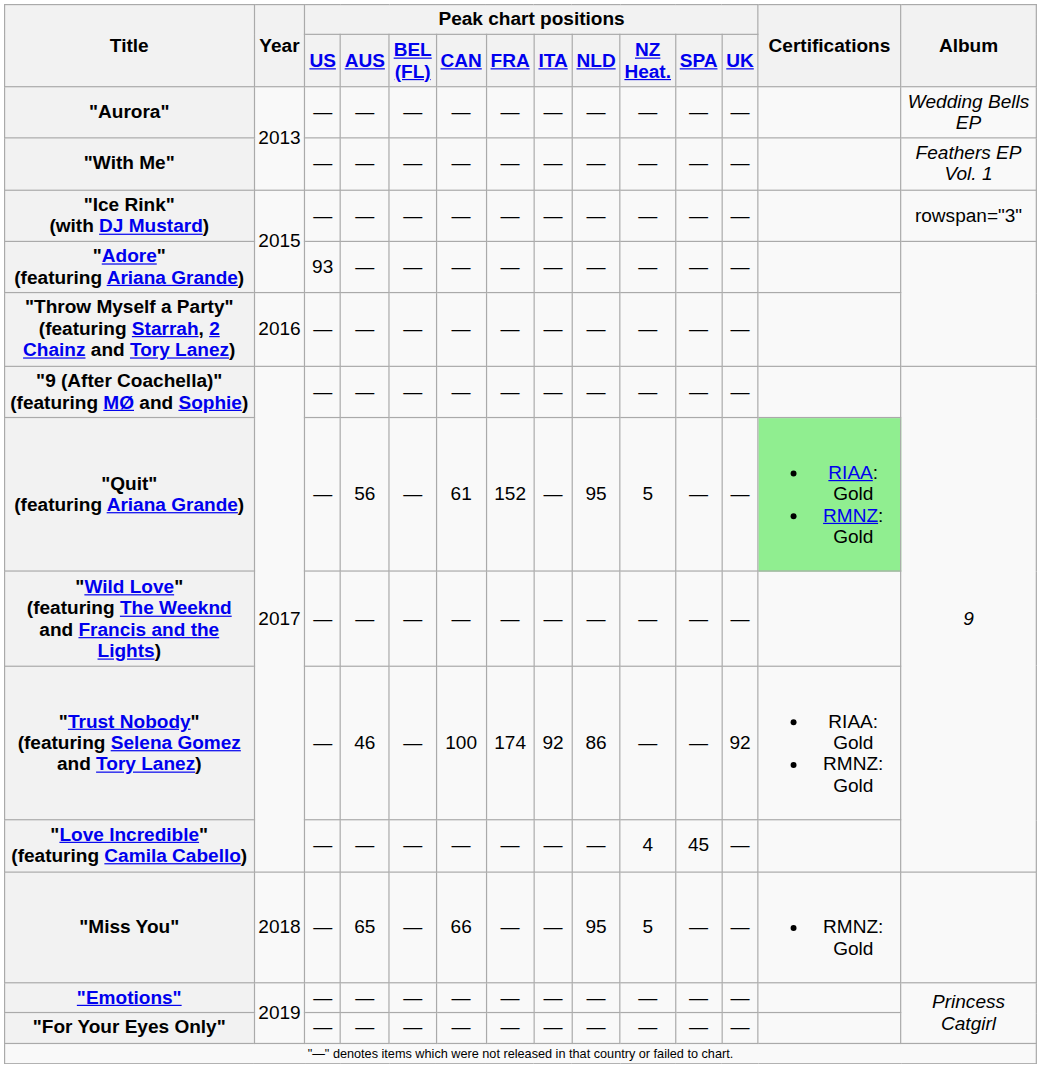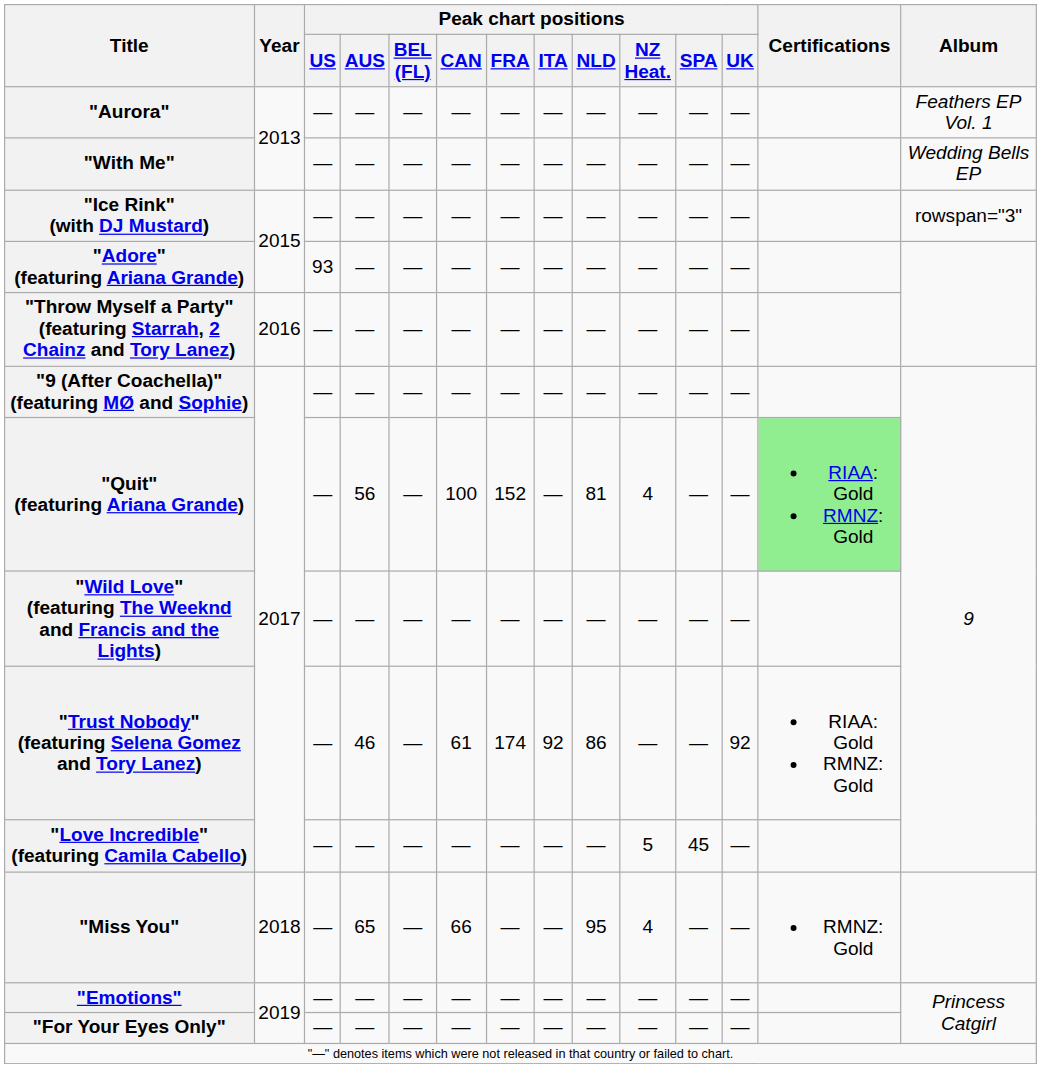(969, 112) Wedding Bells EP -> (969, 112) Feathers EP Vol. 1
(969, 163) Feathers EP Vol. 1 -> (969, 163) Wedding Bells EP
(461, 494) 61 -> (461, 494) 100
(596, 494) 95 -> (596, 494) 81
(648, 494) 5 -> (648, 494) 4
(461, 742) 100 -> (461, 742) 61
(648, 845) 4 -> (648, 845) 5
(648, 926) 5 -> (648, 926) 4
